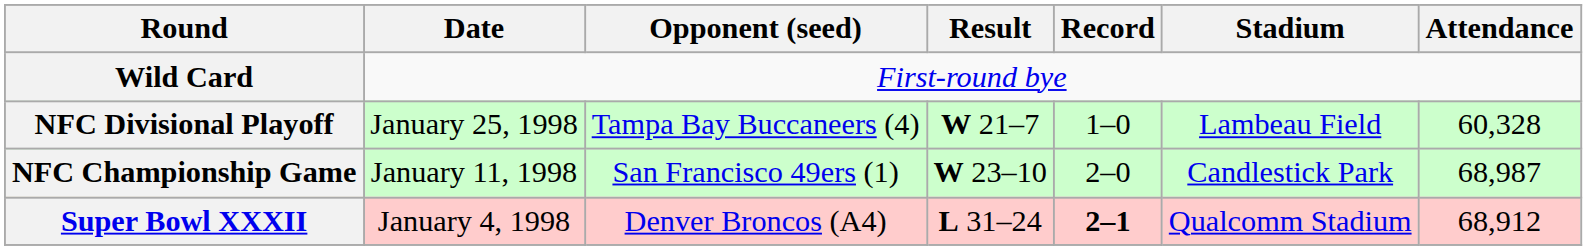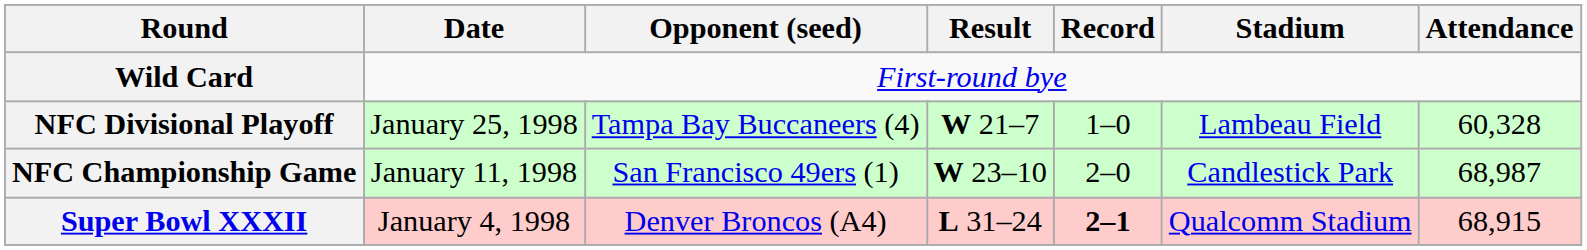(1499, 220) 68,912 -> (1499, 220) 68,915
